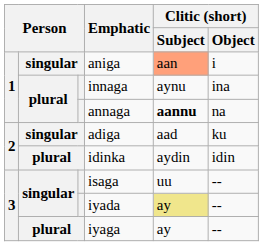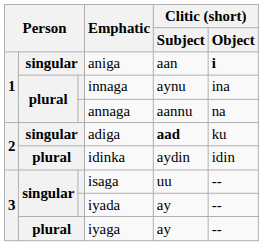(167, 63) lightsalmon background -> (167, 63) no background
(214, 63) normal -> (214, 63) bold
(177, 110) bold -> (175, 110) normal
(167, 134) normal -> (168, 134) bold
(164, 205) khaki background -> (164, 205) no background
